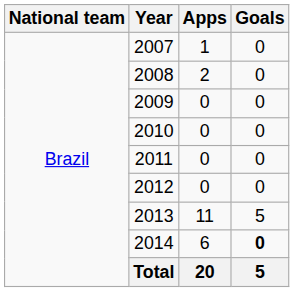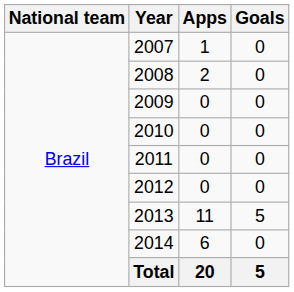(260, 243) bold -> (260, 243) normal
